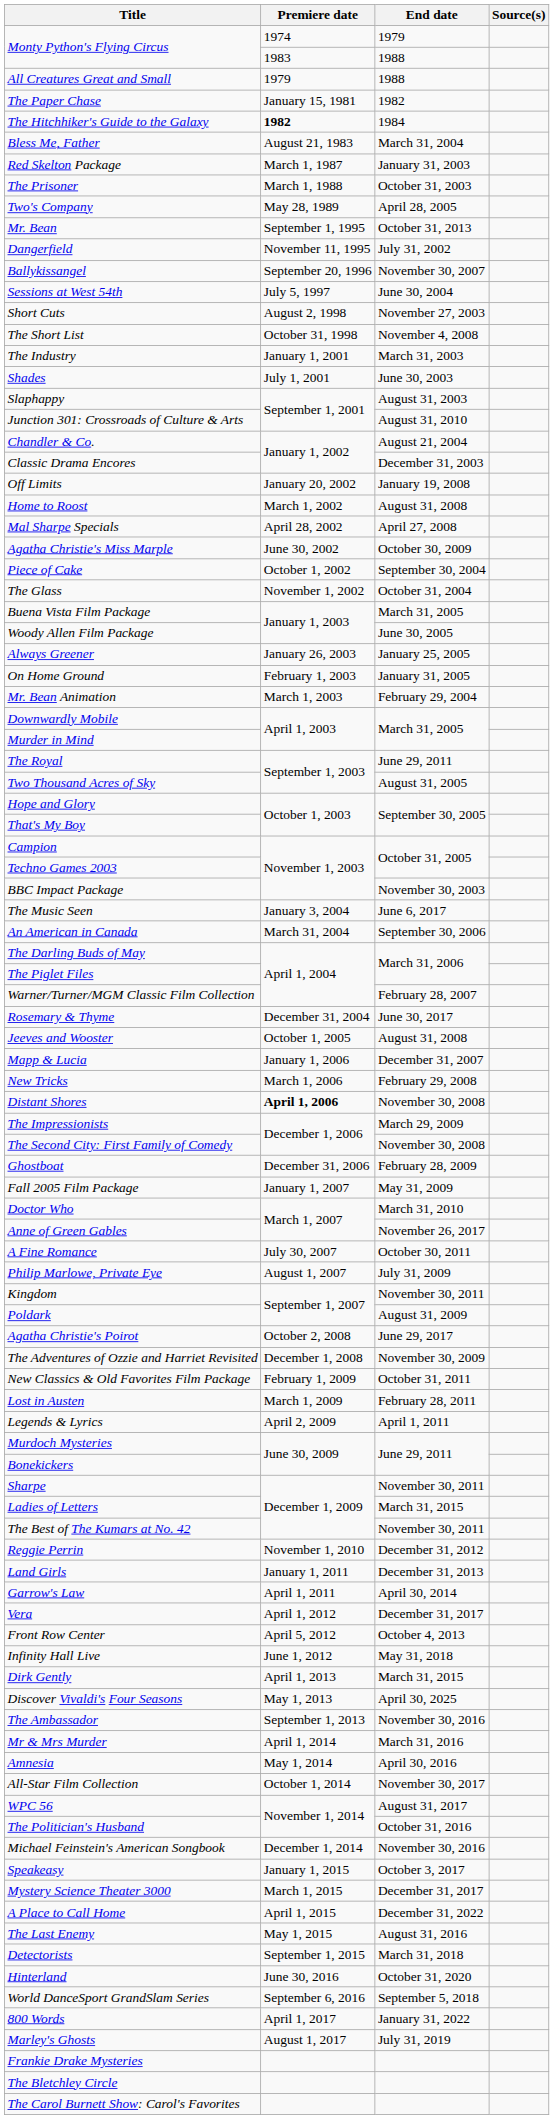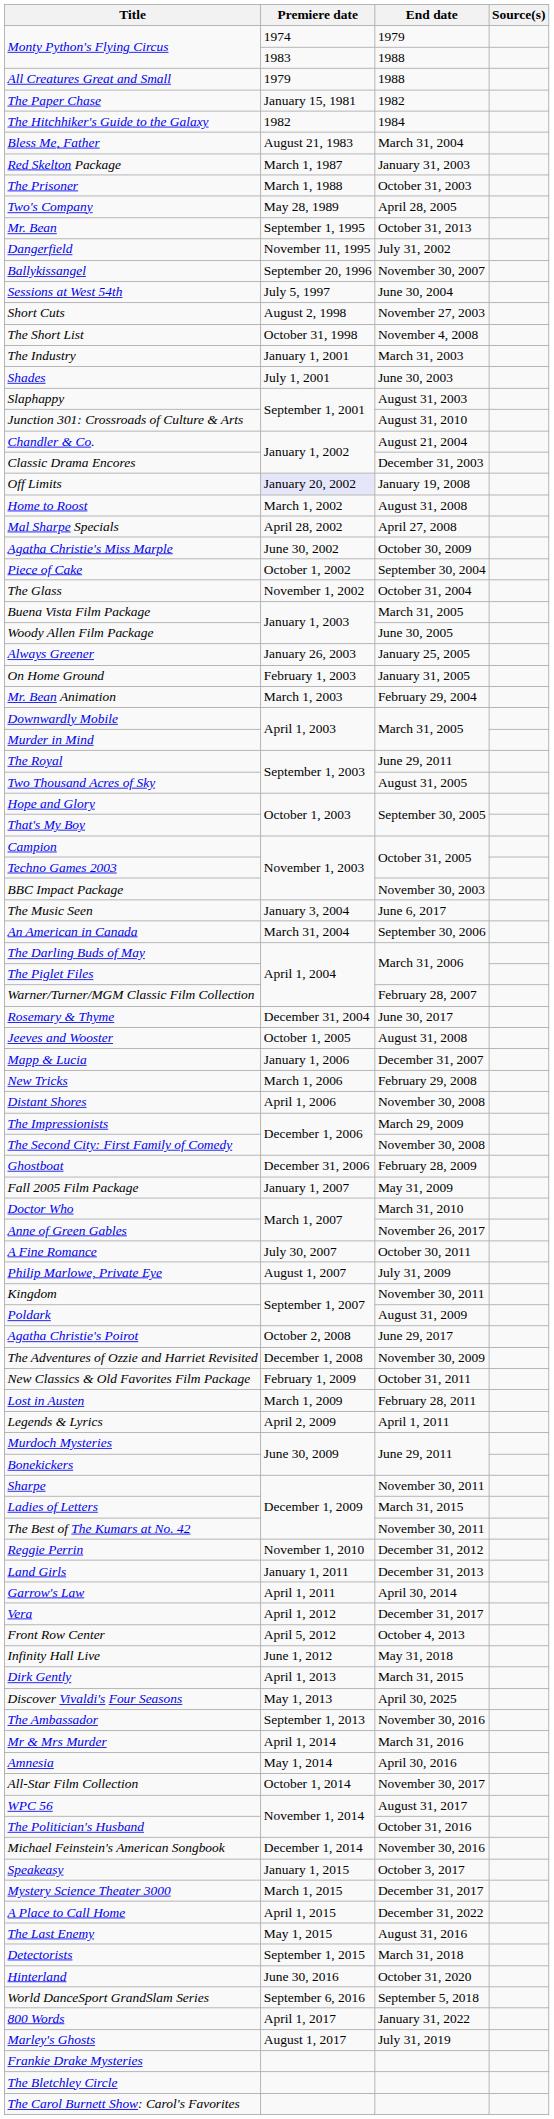(277, 121) bold -> (277, 121) normal
(310, 484) no background -> (310, 484) lavender background
(301, 1102) bold -> (300, 1102) normal
